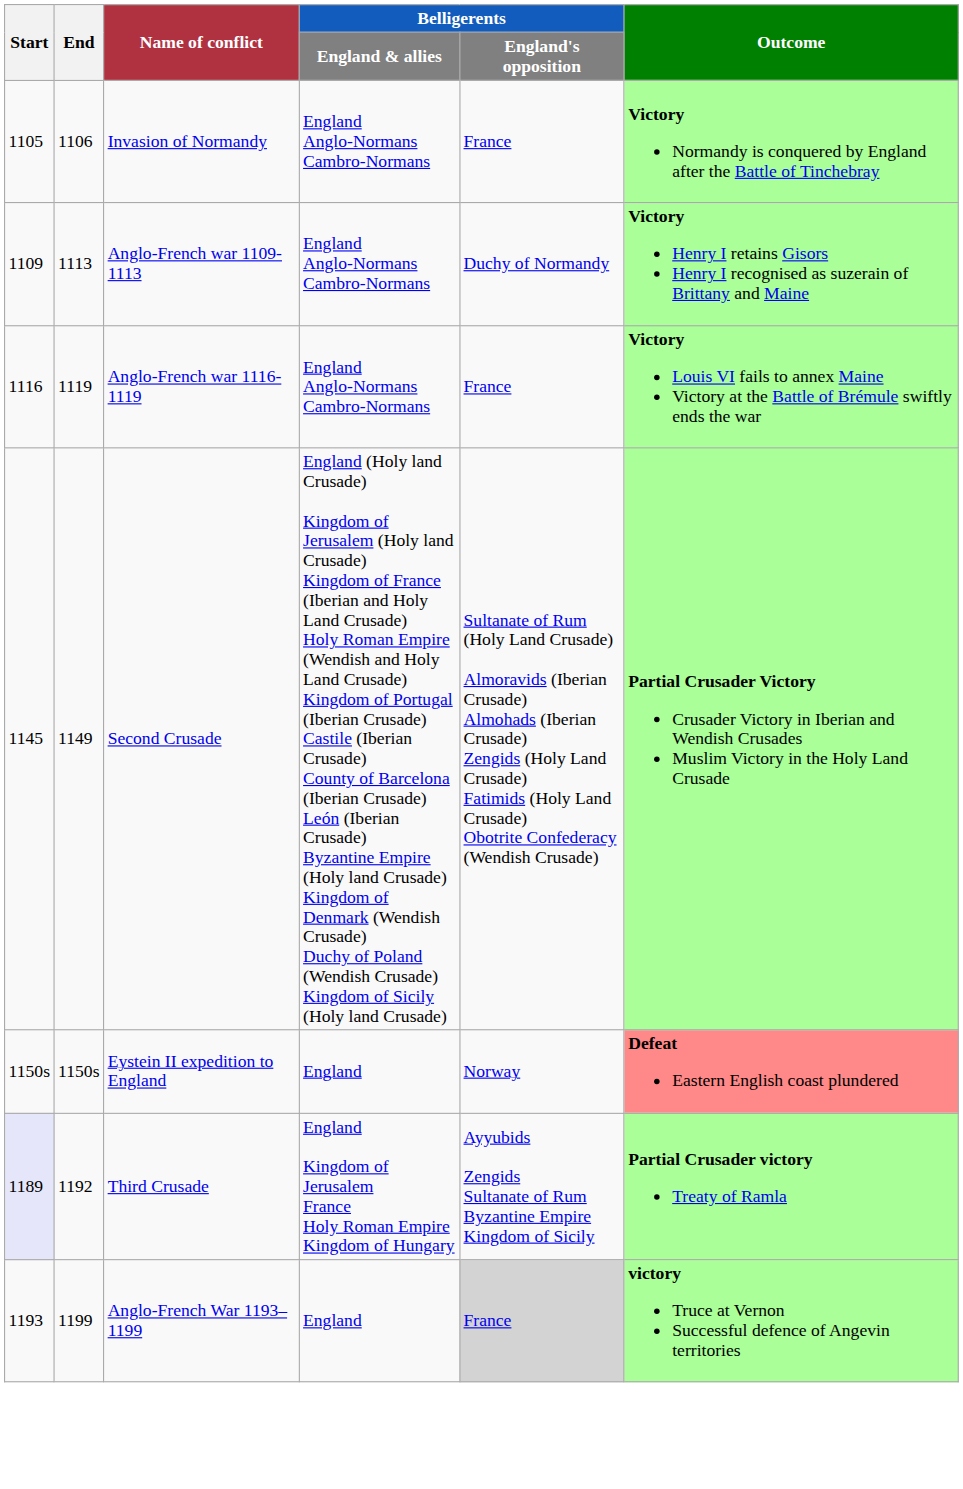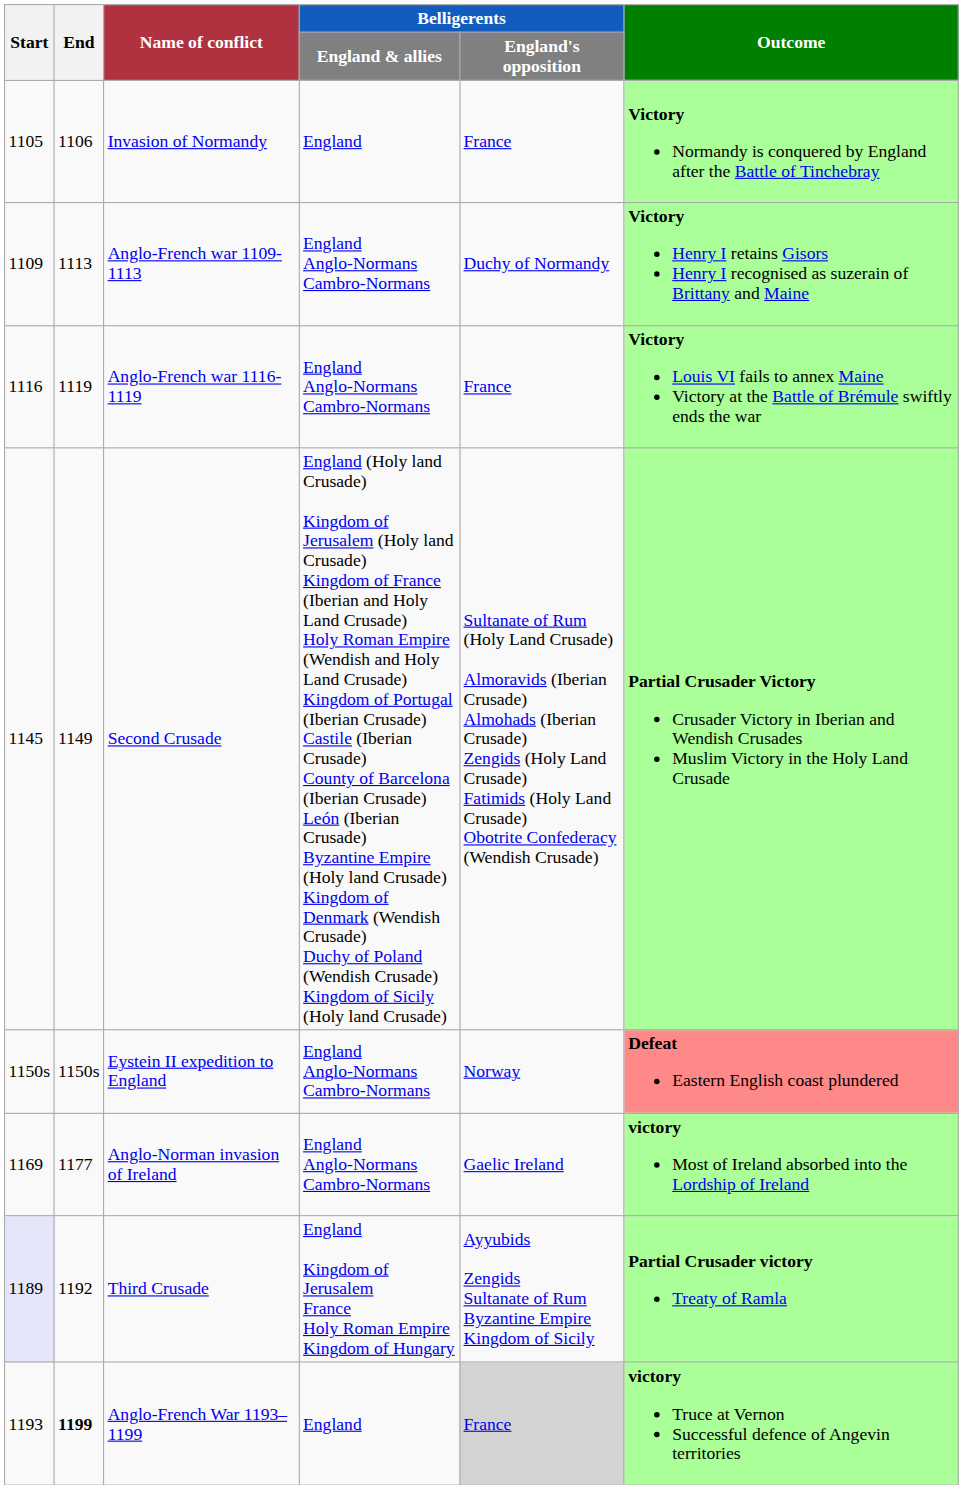(367, 141) England Anglo-Normans Cambro-Normans -> (332, 141) England
(332, 1071) England -> (367, 1071) England Anglo-Normans Cambro-Normans
+ row: (193, 1164)
(75, 1320) normal -> (75, 1423) bold
